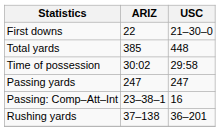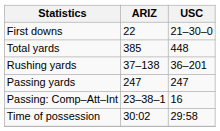rows swapped: (42, 117) <-> (54, 65)
